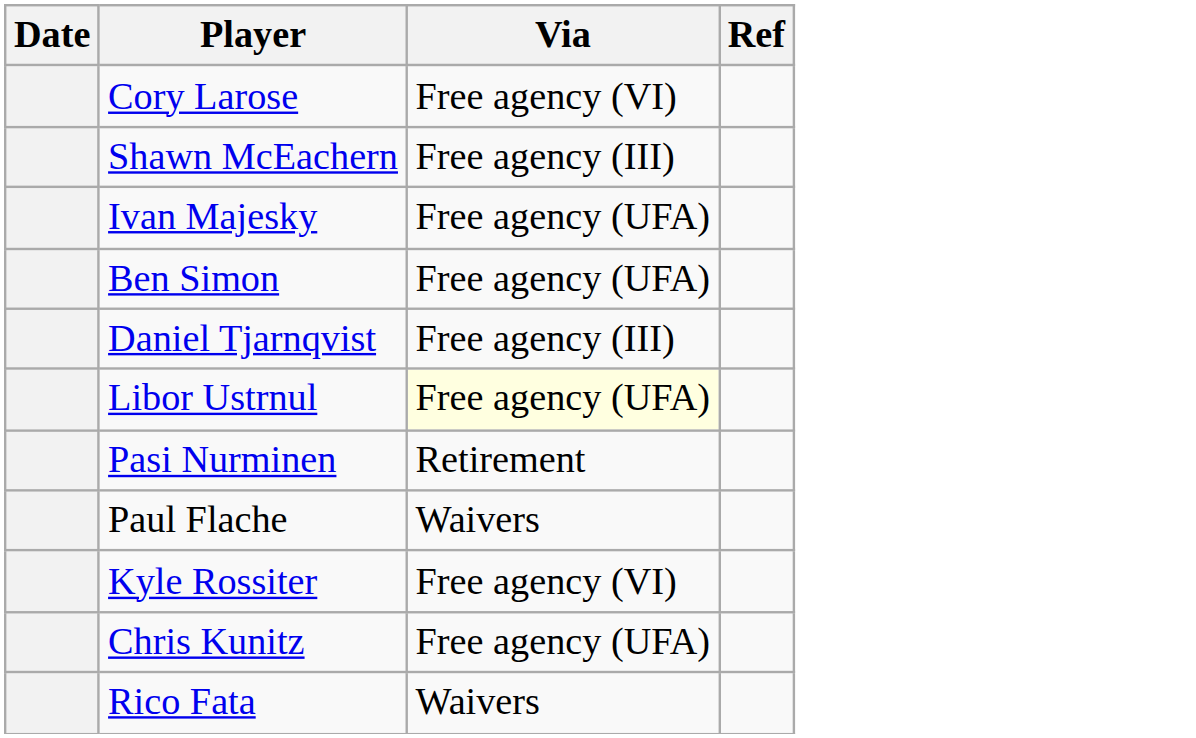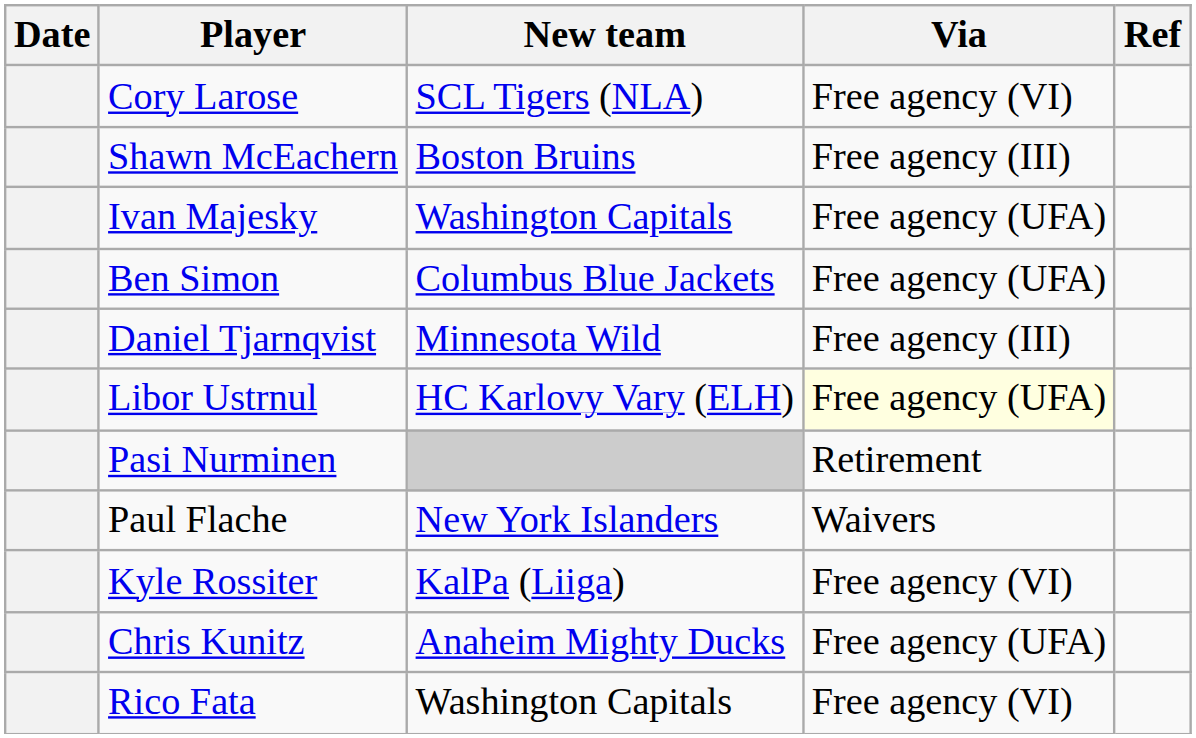+ column: (605, 34)
(478, 701) Waivers -> (942, 701) Free agency (VI)
